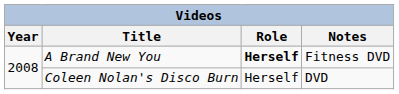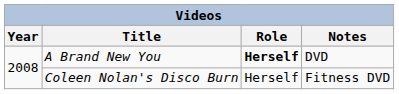(348, 57) Fitness DVD -> (317, 57) DVD
(317, 78) DVD -> (348, 78) Fitness DVD
